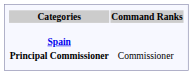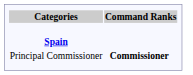(59, 55) bold -> (56, 55) normal
(146, 55) normal -> (139, 55) bold
